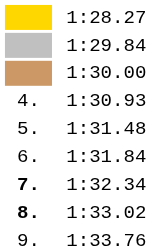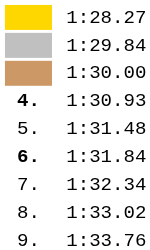(28, 101) normal -> (28, 101) bold
(28, 157) normal -> (28, 157) bold
(28, 185) bold -> (28, 185) normal
(28, 213) bold -> (28, 213) normal
